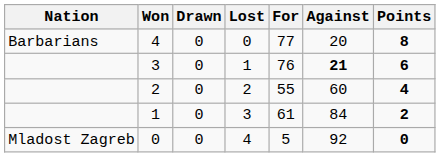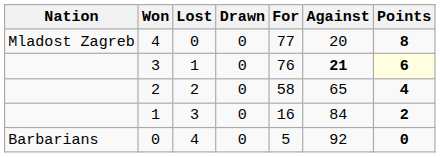columns swapped: (199, 17) <-> (247, 17)
(53, 41) Barbarians -> (72, 41) Mladost Zagreb
(404, 66) no background -> (404, 66) lightyellow background
(286, 91) 55 -> (286, 91) 58
(338, 91) 60 -> (338, 91) 65
(286, 115) 61 -> (286, 115) 16
(72, 140) Mladost Zagreb -> (53, 140) Barbarians
